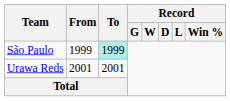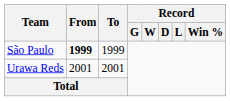(80, 50) normal -> (80, 50) bold
(113, 50) paleturquoise background -> (113, 50) no background
